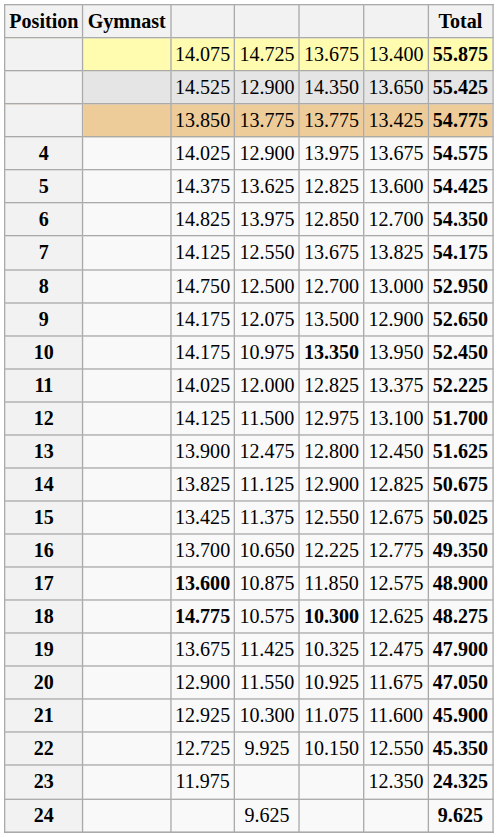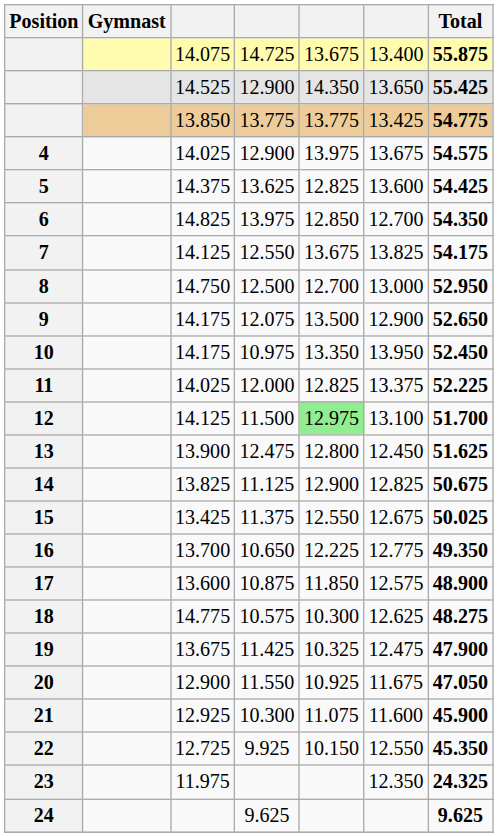(331, 352) bold -> (331, 352) normal
(331, 418) no background -> (331, 418) lightgreen background
(203, 583) bold -> (203, 583) normal
(203, 616) bold -> (203, 616) normal
(331, 616) bold -> (331, 616) normal
